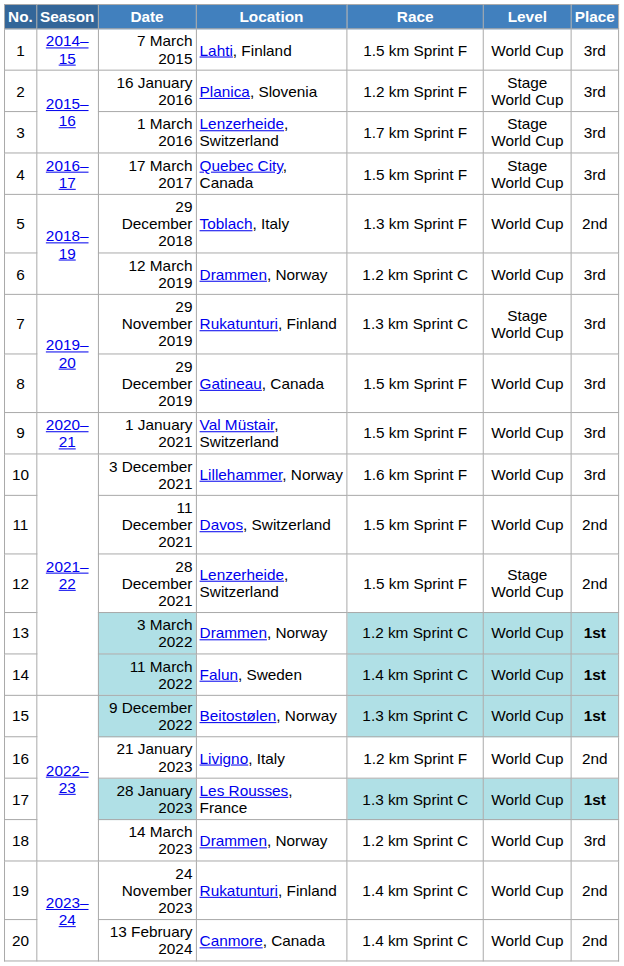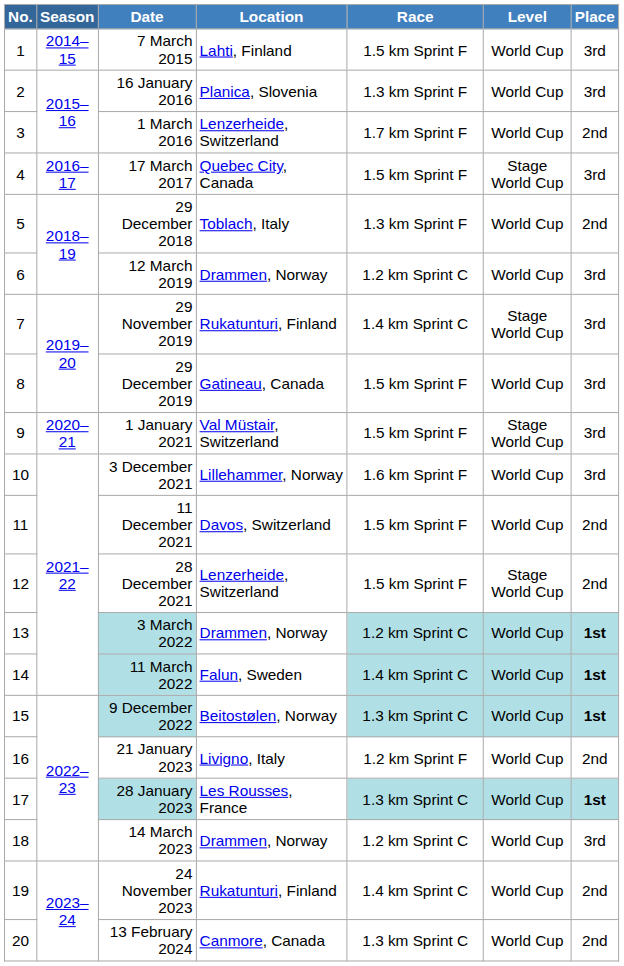(415, 91) 1.2 km Sprint F -> (415, 91) 1.3 km Sprint F
(527, 91) Stage World Cup -> (527, 91) World Cup
(527, 133) Stage World Cup -> (527, 133) World Cup
(595, 133) 3rd -> (595, 133) 2nd
(415, 324) 1.3 km Sprint C -> (415, 324) 1.4 km Sprint C
(527, 433) World Cup -> (527, 433) Stage World Cup
(415, 941) 1.4 km Sprint C -> (415, 941) 1.3 km Sprint C
